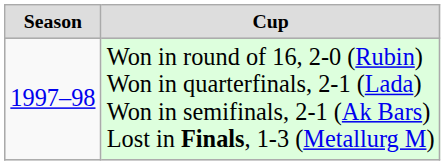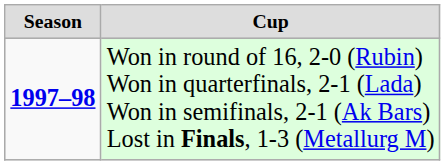(53, 98) normal -> (53, 98) bold
